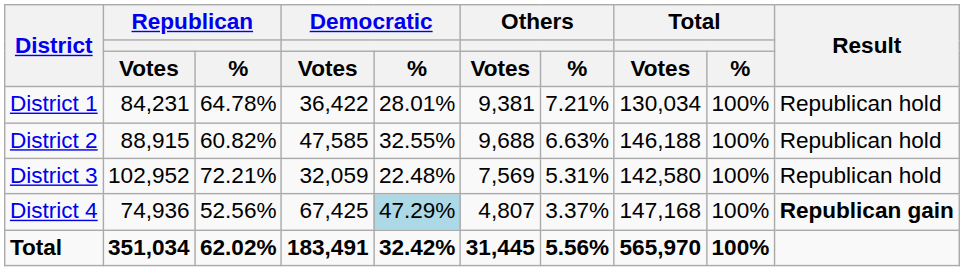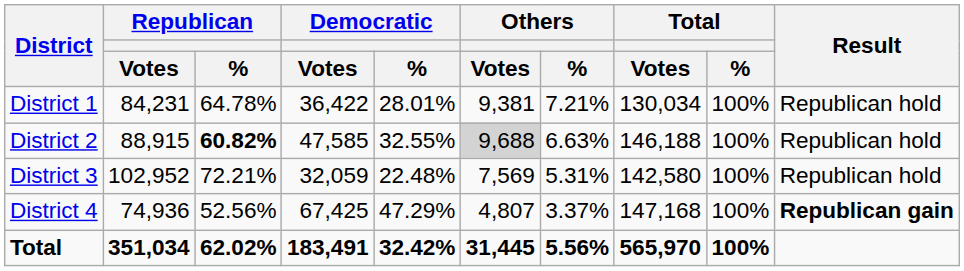(238, 140) normal -> (238, 140) bold
(507, 140) no background -> (507, 140) lightgrey background
(417, 211) lightblue background -> (417, 211) no background
